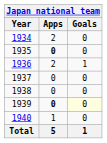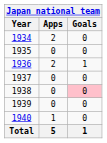(53, 51) bold -> (53, 51) normal
(85, 91) no background -> (85, 91) pink background
(53, 104) bold -> (53, 104) normal
(85, 104) lightyellow background -> (85, 104) no background
